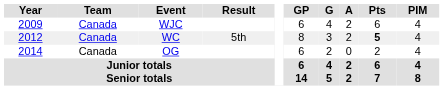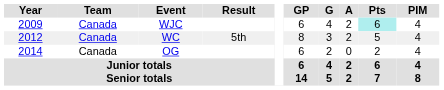(377, 24) no background -> (377, 24) paleturquoise background
(377, 38) bold -> (377, 38) normal
